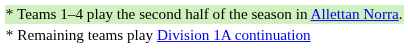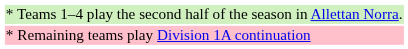(158, 35) no background -> (158, 35) pink background
